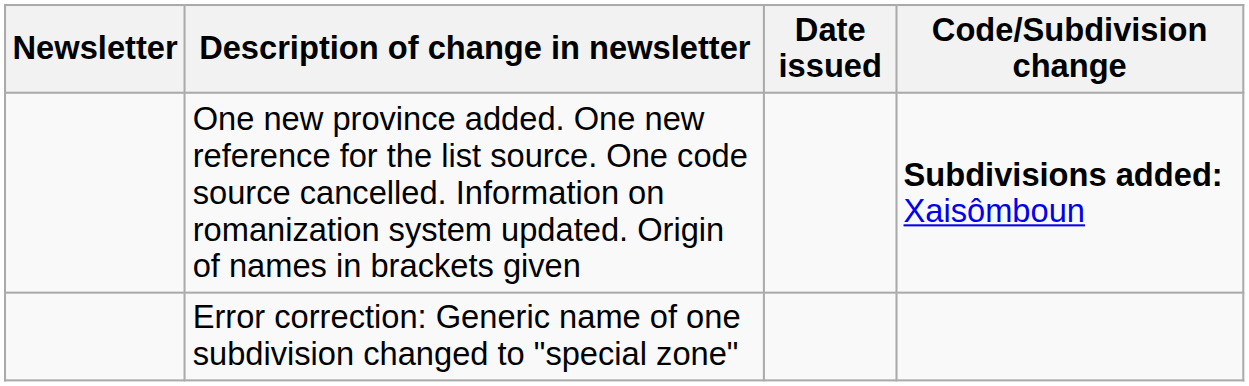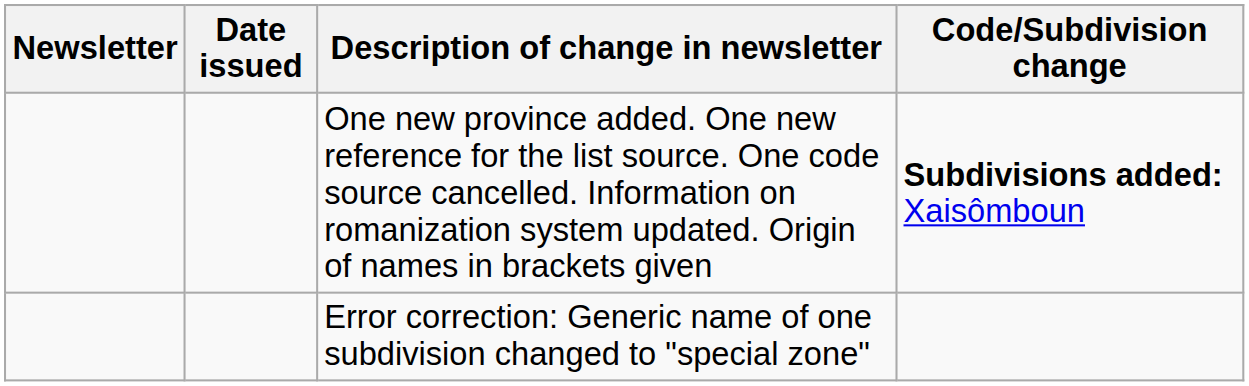columns swapped: (830, 48) <-> (475, 48)
